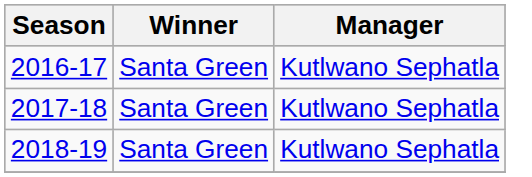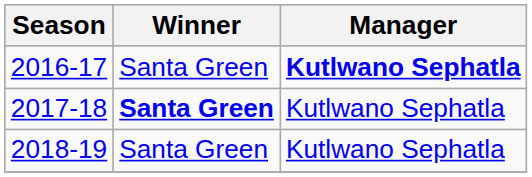(390, 66) normal -> (403, 66) bold
(194, 108) normal -> (197, 108) bold
